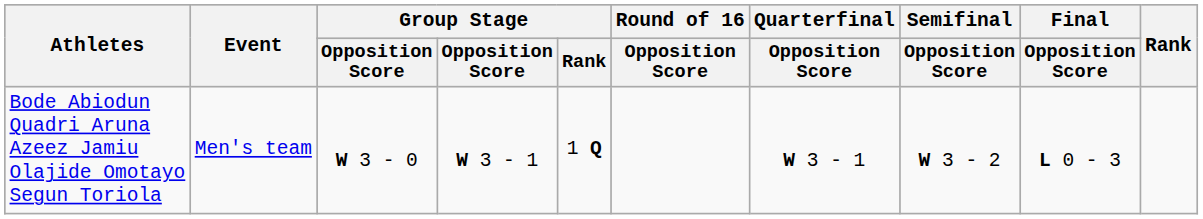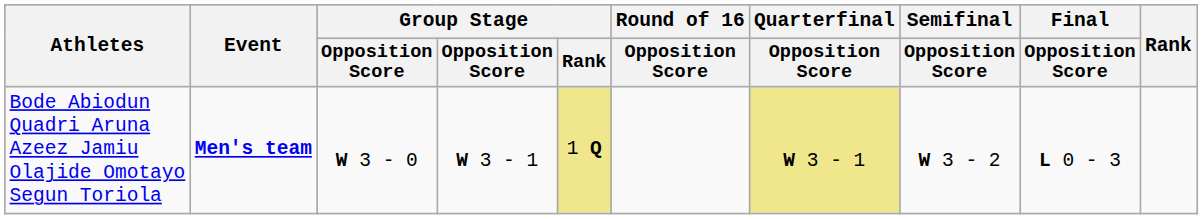(253, 150) normal -> (253, 150) bold
(584, 150) no background -> (584, 150) khaki background
(824, 161) no background -> (824, 161) khaki background
